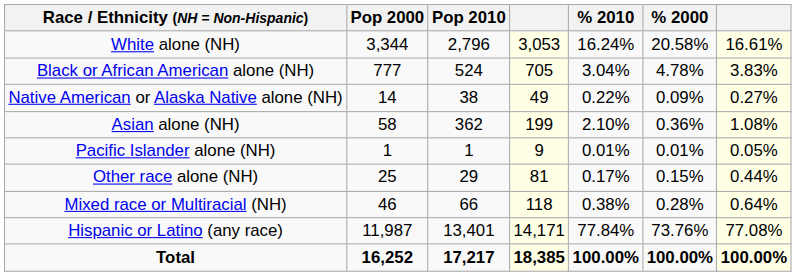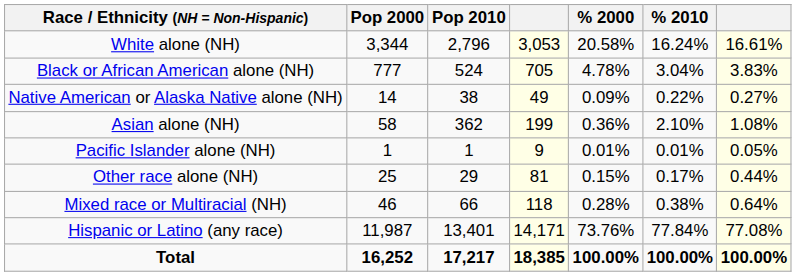columns swapped: (680, 17) <-> (606, 17)
